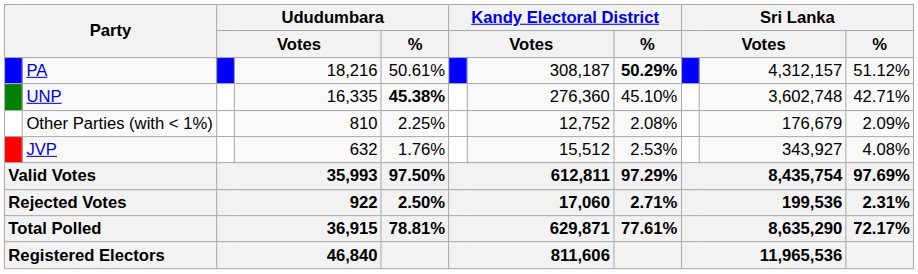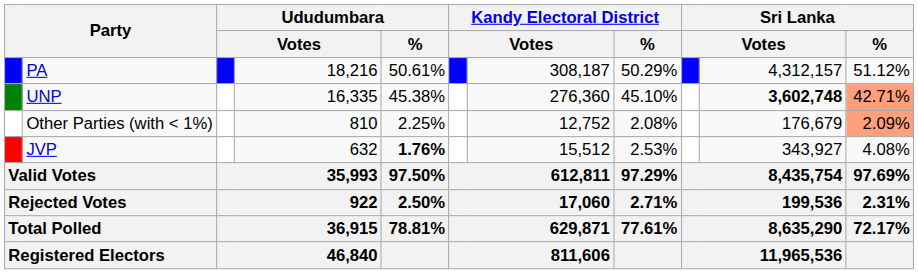(649, 70) bold -> (649, 70) normal
(417, 96) bold -> (417, 96) normal
(805, 96) normal -> (805, 96) bold
(881, 96) no background -> (881, 96) lightsalmon background
(886, 123) no background -> (886, 123) lightsalmon background
(421, 149) normal -> (421, 149) bold
